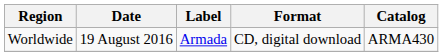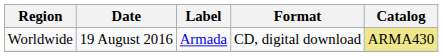(401, 39) no background -> (401, 39) khaki background
